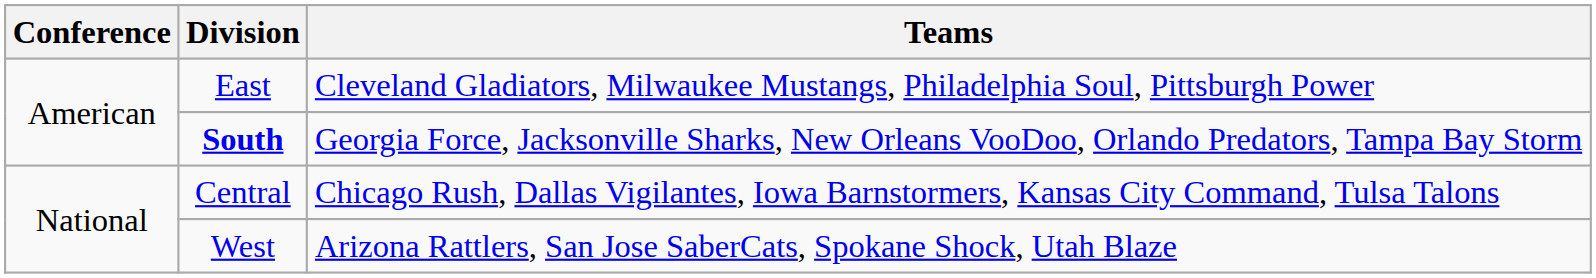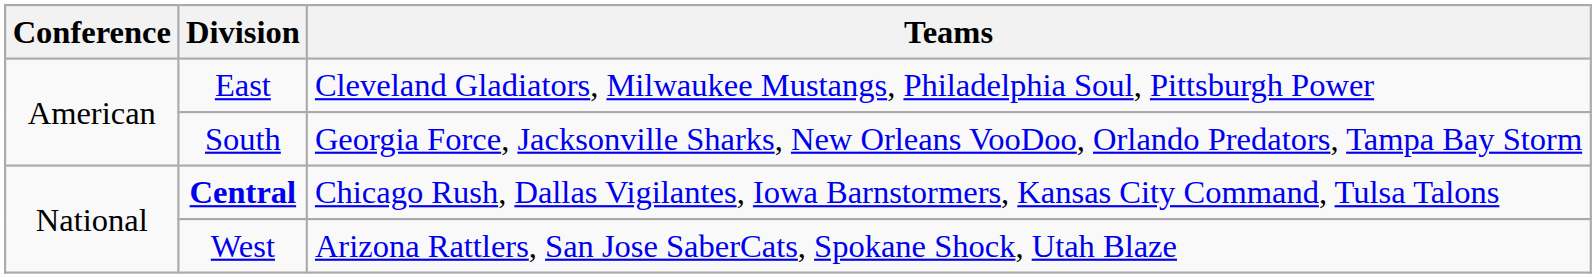(243, 138) bold -> (243, 138) normal
(243, 192) normal -> (243, 192) bold
